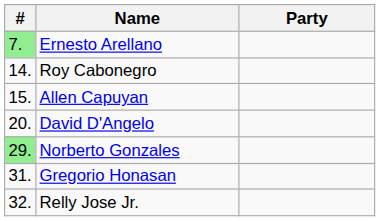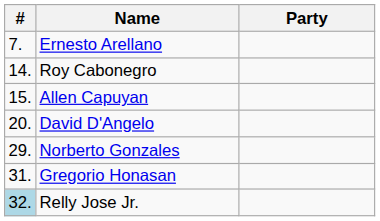(15, 45) lightgreen background -> (15, 45) no background
(20, 150) lightgreen background -> (20, 150) no background
(20, 203) no background -> (20, 203) lightblue background
